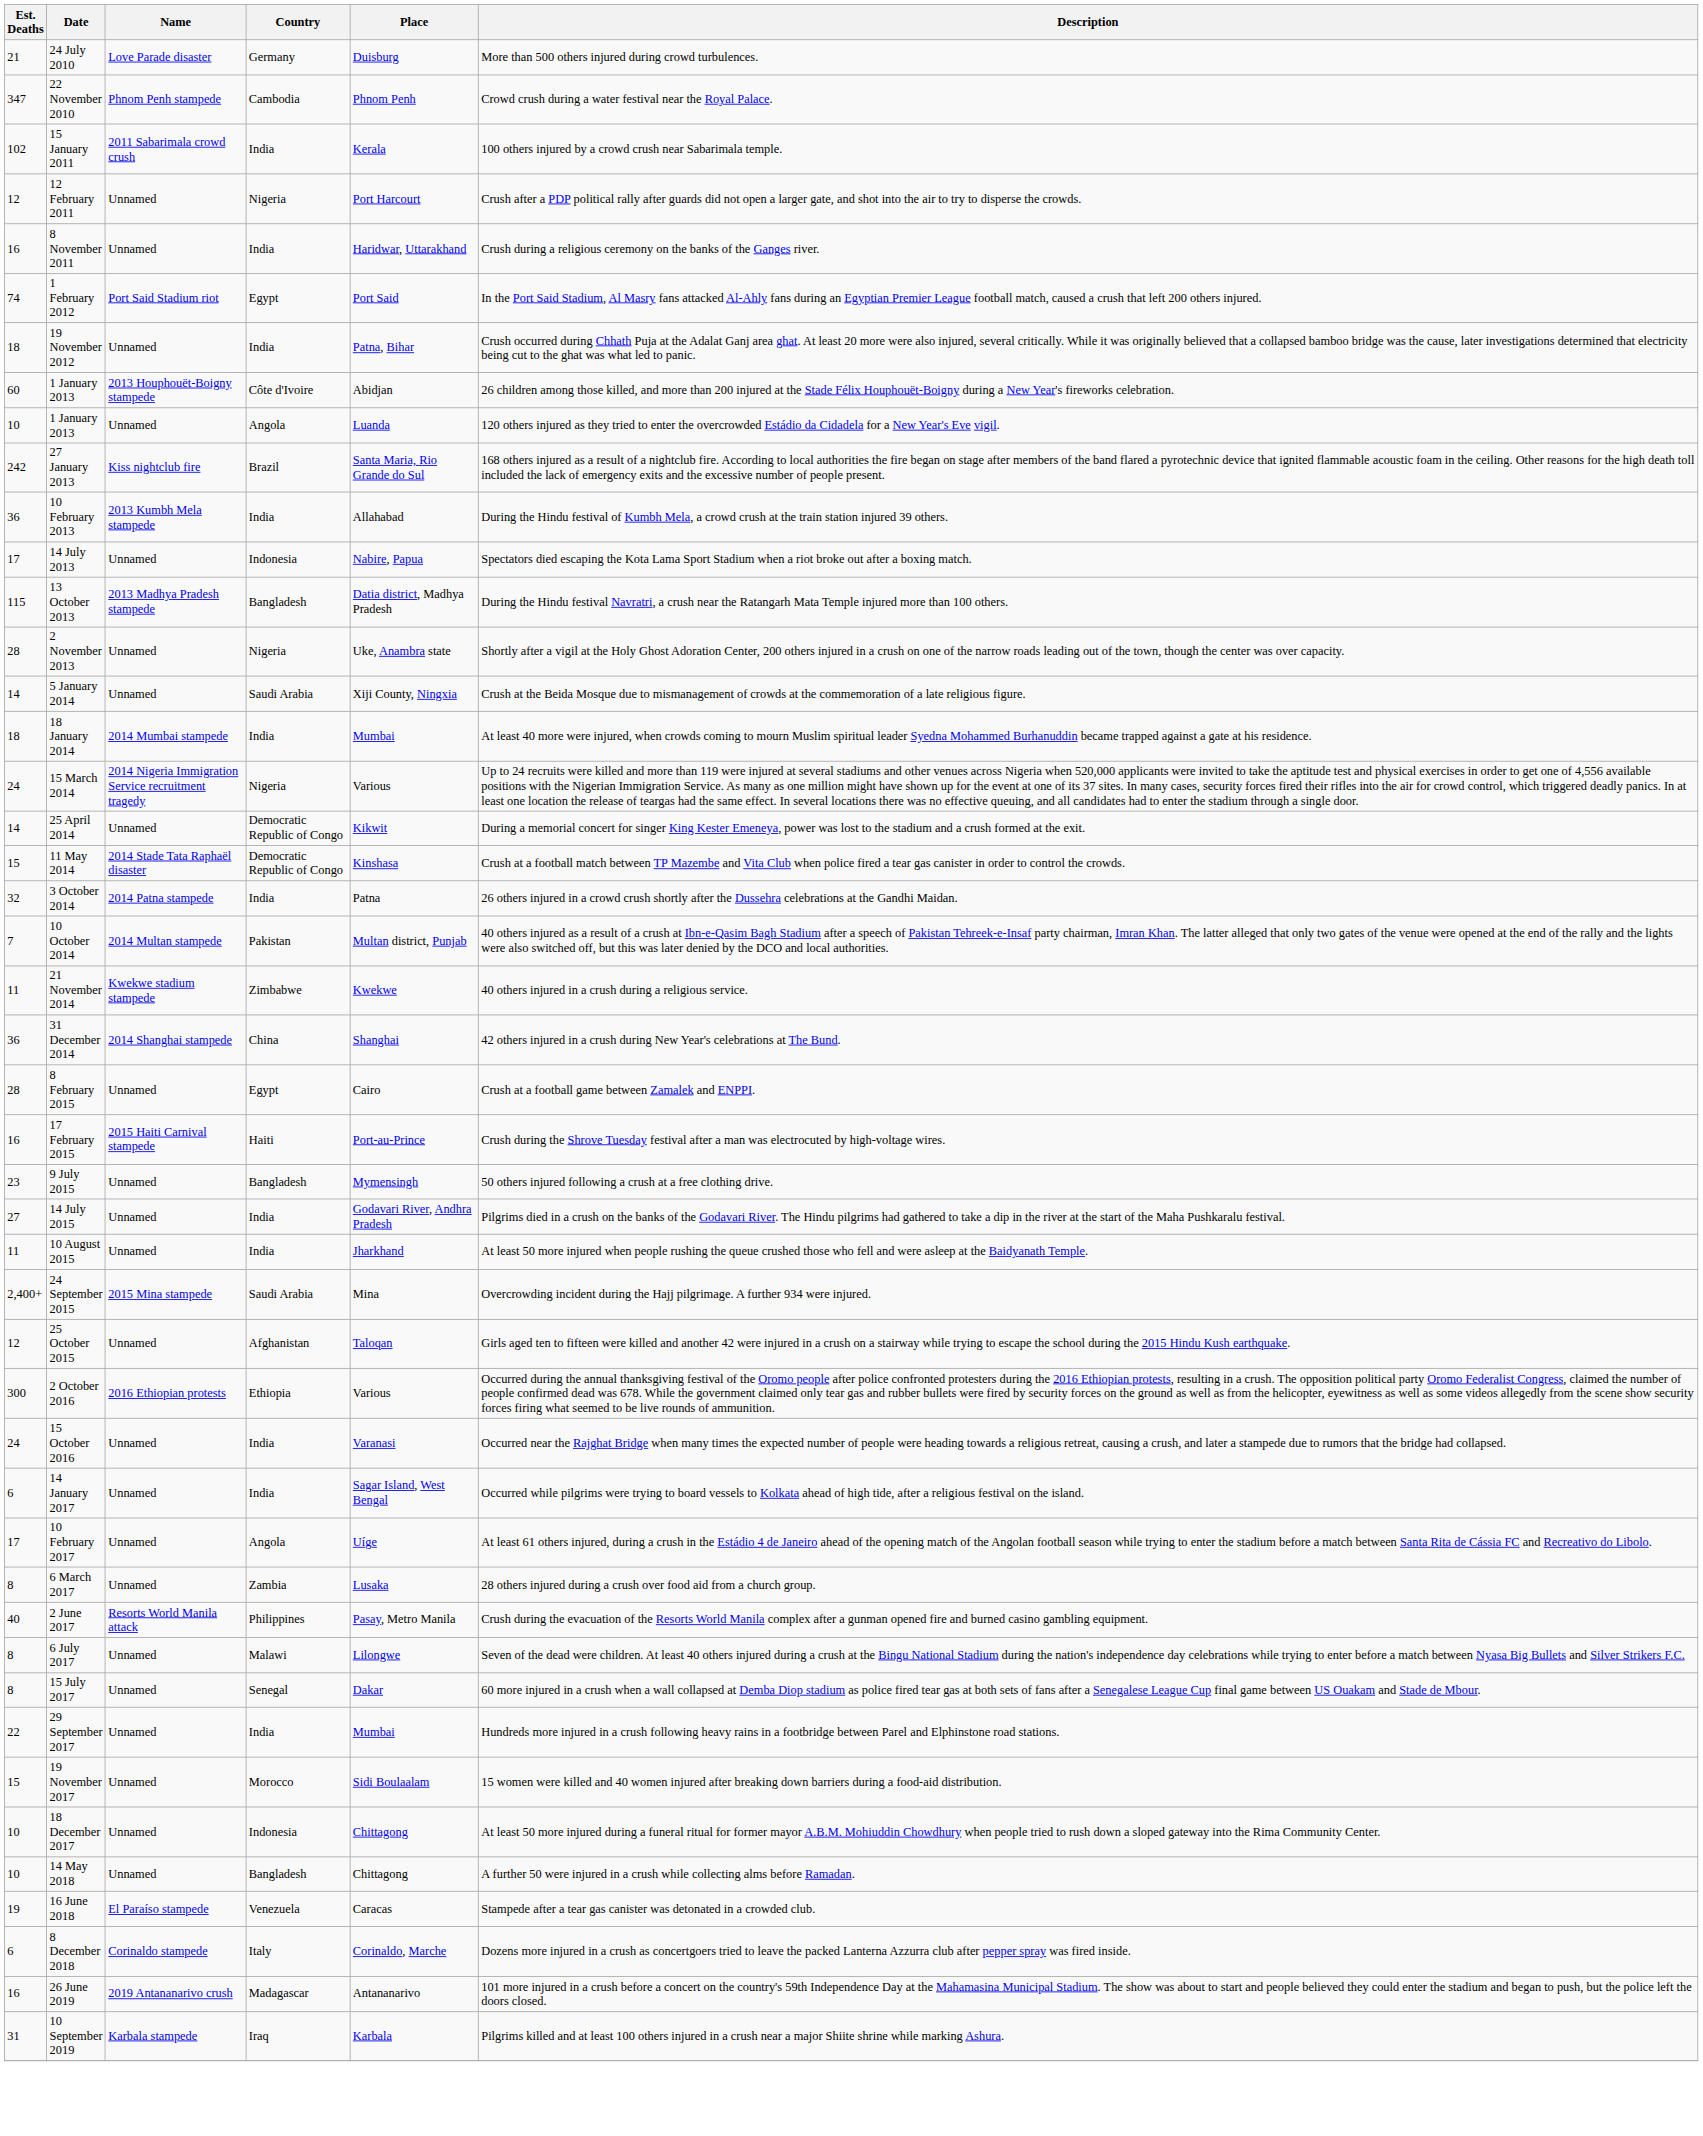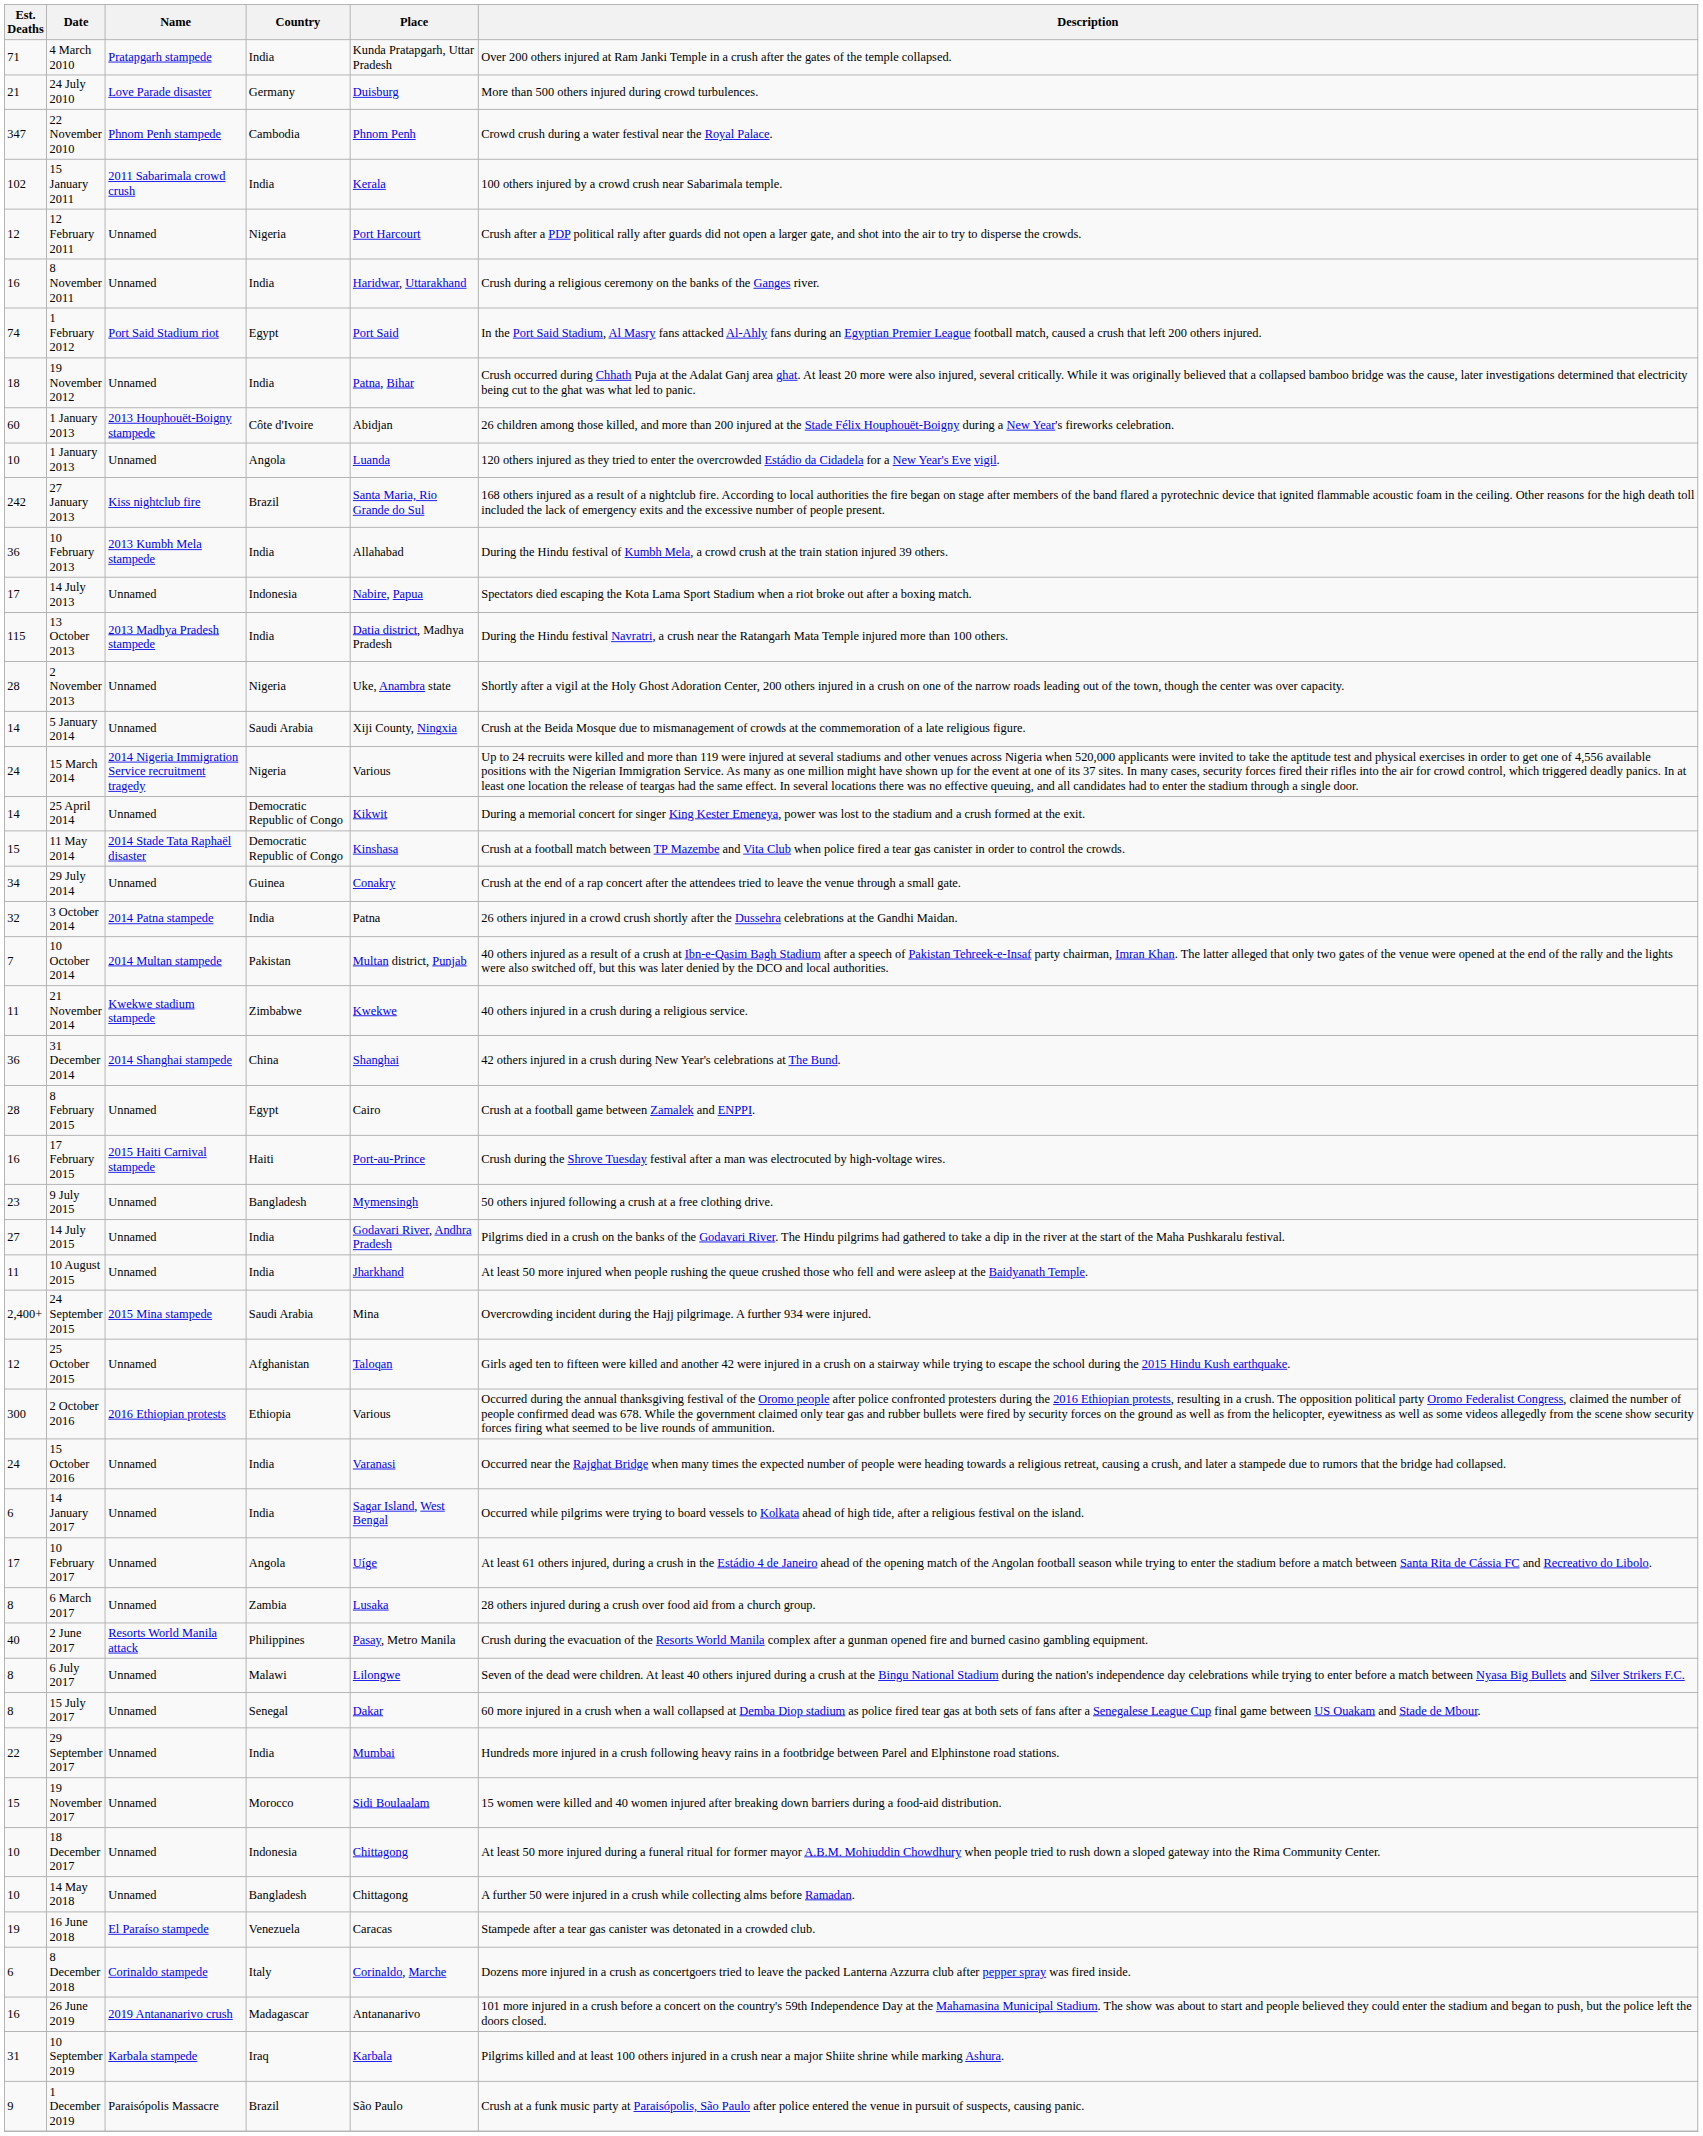+ row: (14, 57)
(278, 602) Bangladesh -> (262, 637) India
- row: (14, 736)
+ row: (14, 884)
+ row: (10, 2106)
